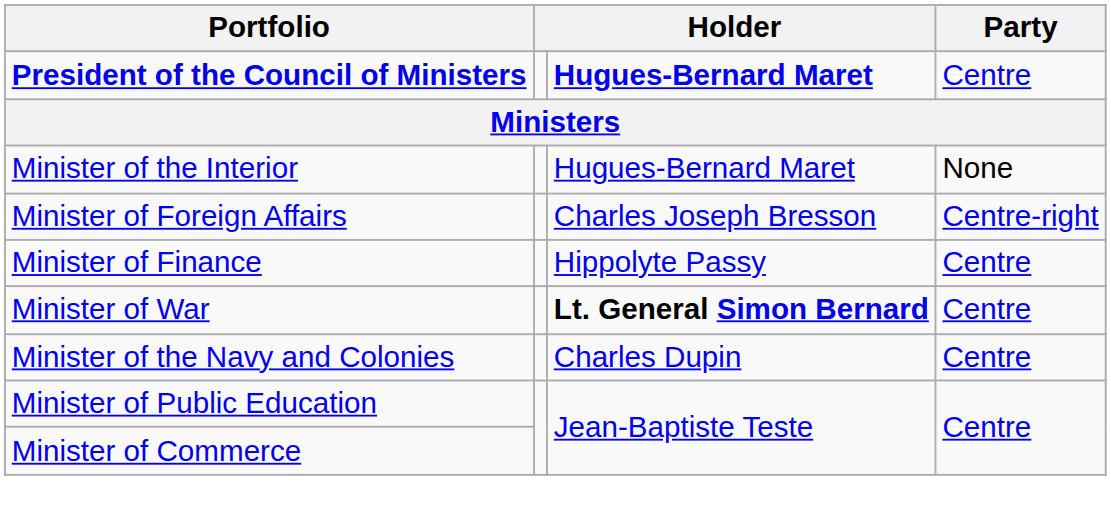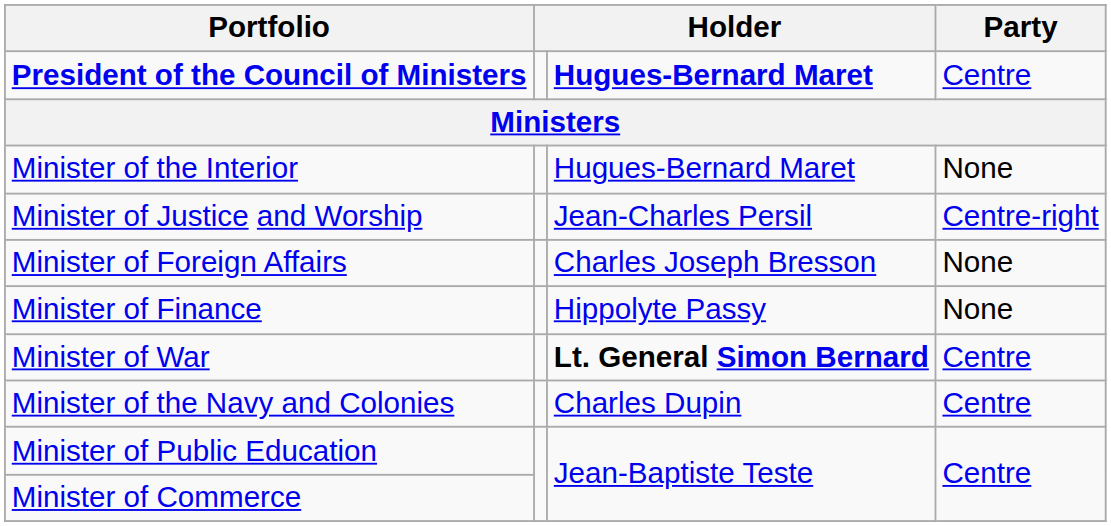+ row: (217, 215)
(1021, 215) Centre-right -> (978, 262) None
(987, 262) Centre -> (978, 309) None
